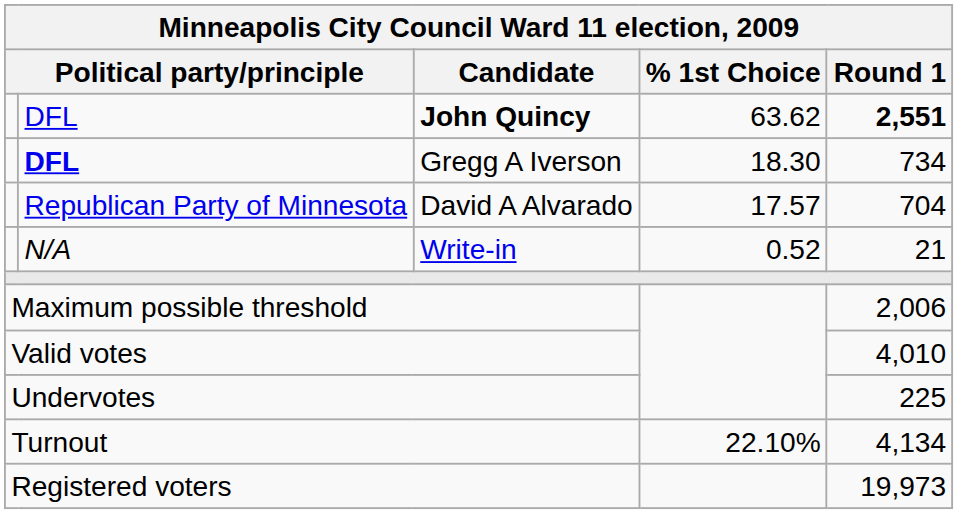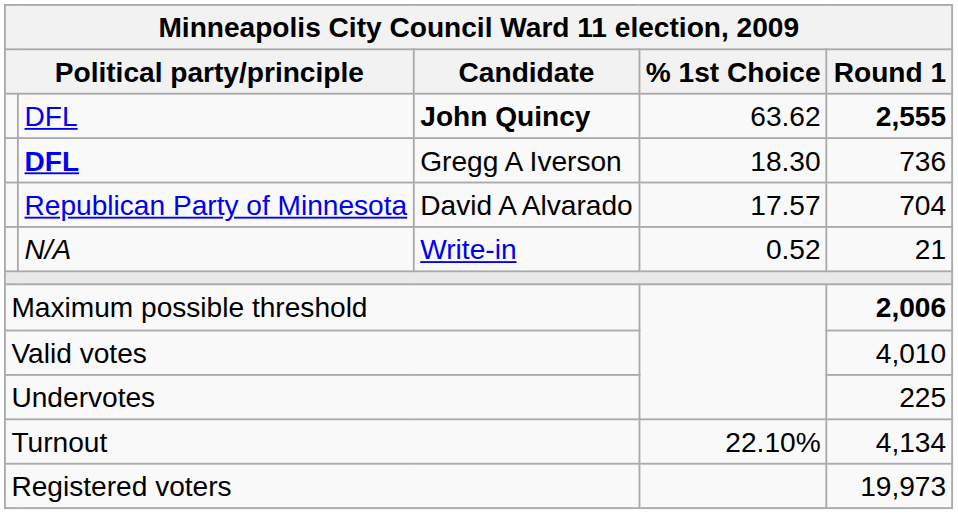(911, 116) 2,551 -> (911, 116) 2,555
(923, 161) 734 -> (923, 161) 736
(911, 308) normal -> (911, 308) bold
